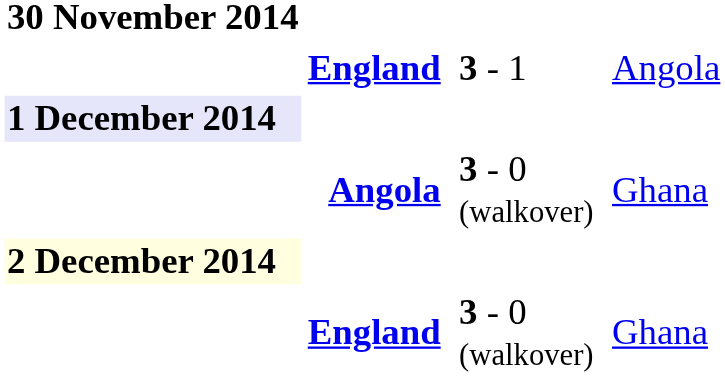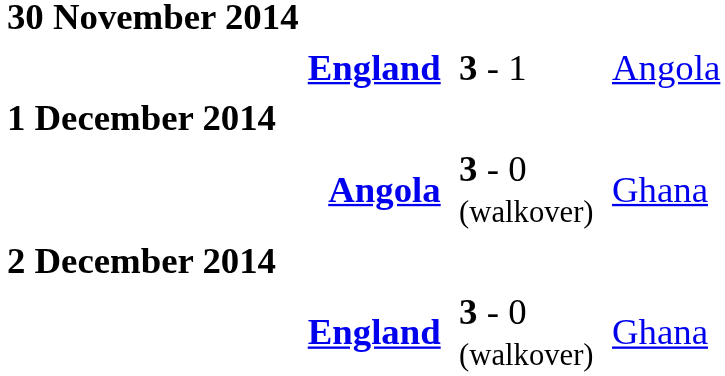(141, 118) lavender background -> (141, 118) no background
(141, 260) lightyellow background -> (141, 260) no background
